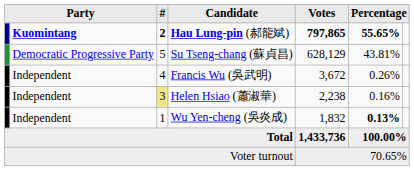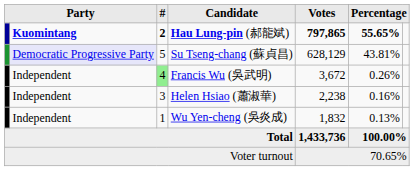(83, 54) no background -> (83, 54) lavender background
(162, 75) no background -> (162, 75) lightgreen background
(162, 96) khaki background -> (162, 96) no background
(384, 117) bold -> (385, 117) normal
